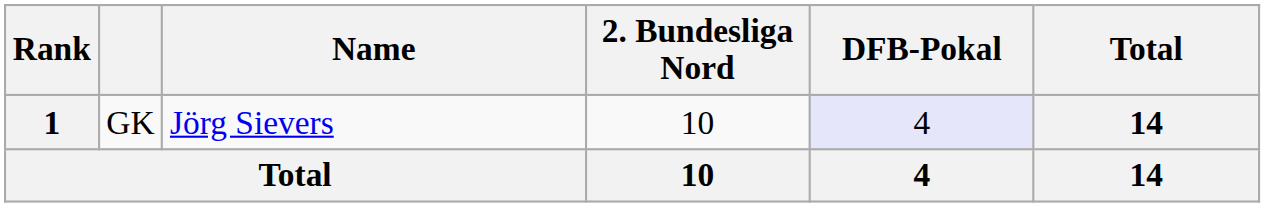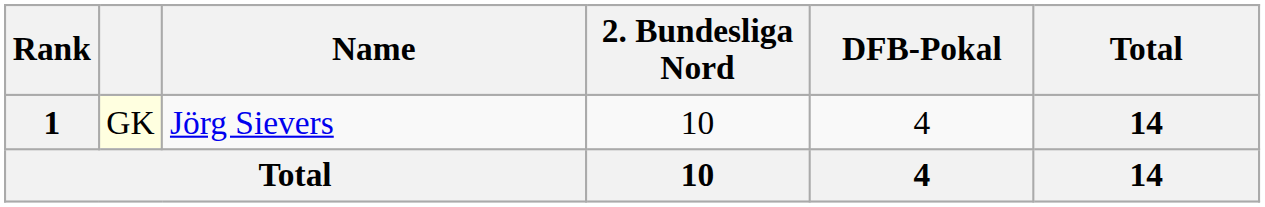(130, 121) no background -> (130, 121) lightyellow background
(922, 121) lavender background -> (922, 121) no background
